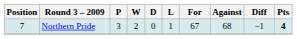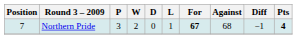(195, 26) normal -> (195, 26) bold
